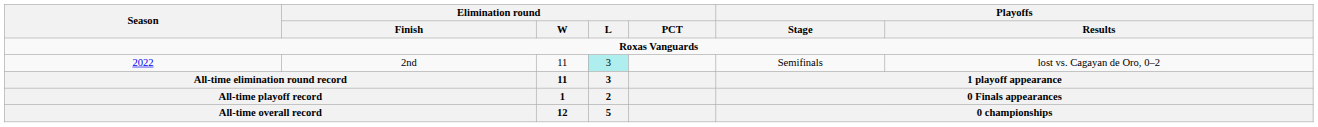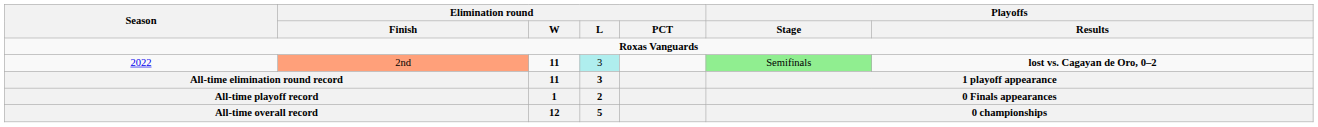(409, 63) no background -> (403, 63) lightsalmon background
(562, 63) normal -> (554, 63) bold
(800, 63) no background -> (789, 63) lightgreen background
(1099, 63) normal -> (1092, 63) bold
